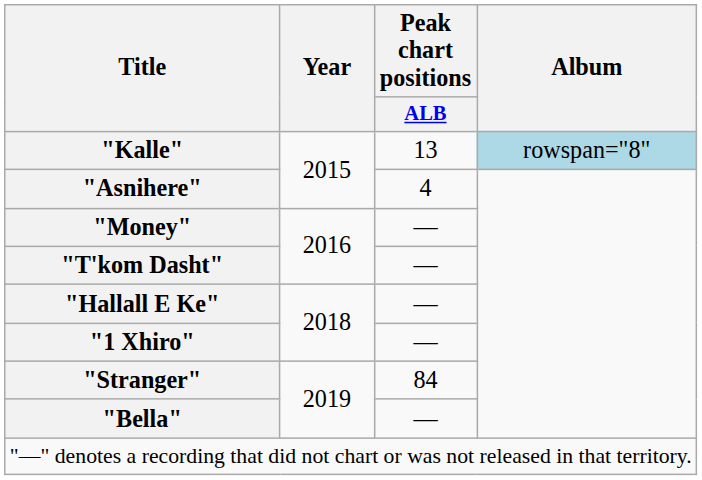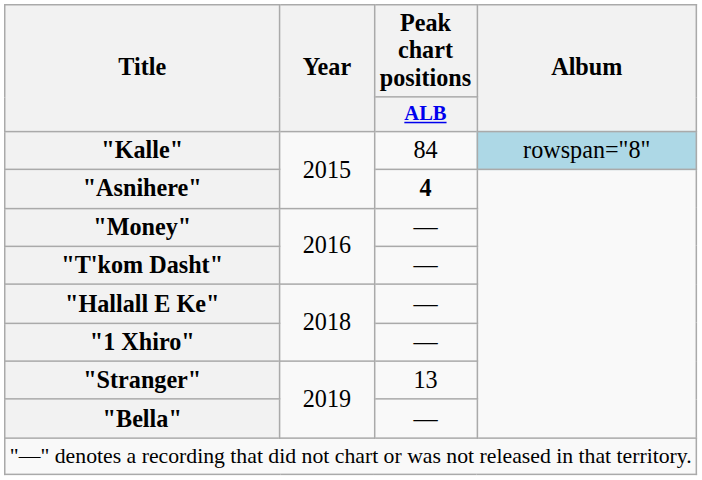(425, 150) 13 -> (425, 150) 84
(425, 188) normal -> (425, 188) bold
(425, 380) 84 -> (425, 380) 13
